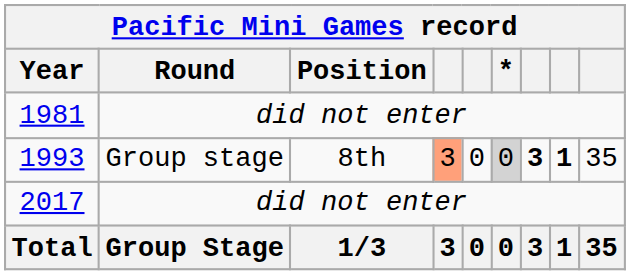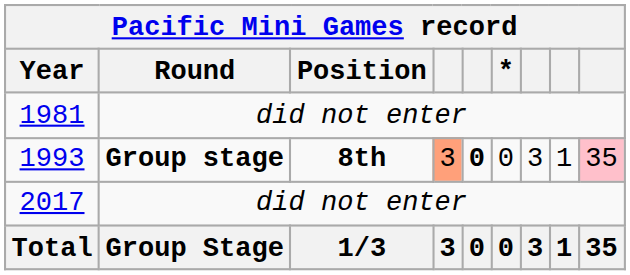(195, 159) normal -> (195, 159) bold
(362, 159) normal -> (362, 159) bold
(477, 159) normal -> (477, 159) bold
(506, 159) lightgrey background -> (506, 159) no background
(535, 159) bold -> (535, 159) normal
(564, 159) bold -> (564, 159) normal
(601, 159) no background -> (601, 159) pink background
